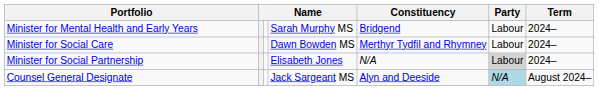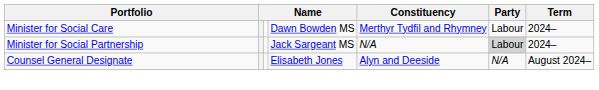- row: (102, 28)
(307, 61) Elisabeth Jones -> (312, 45) Jack Sargeant MS
(312, 77) Jack Sargeant MS -> (307, 61) Elisabeth Jones
(500, 77) lightblue background -> (500, 61) no background
